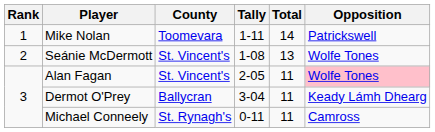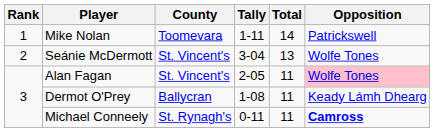(252, 55) 1-08 -> (252, 55) 3-04
(252, 96) 3-04 -> (252, 96) 1-08
(334, 117) normal -> (336, 117) bold
